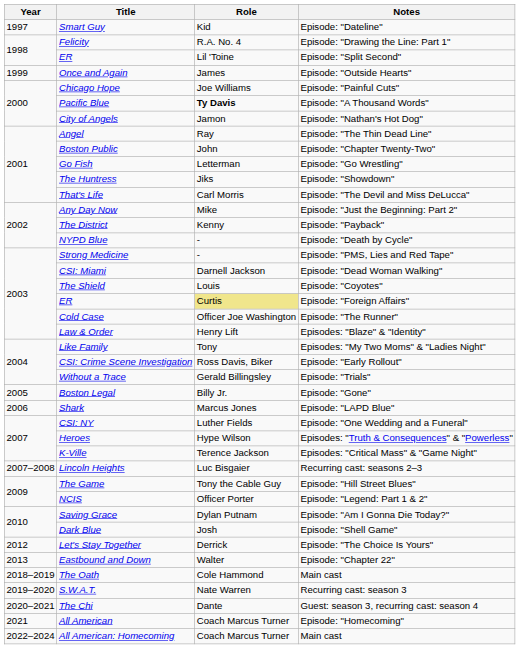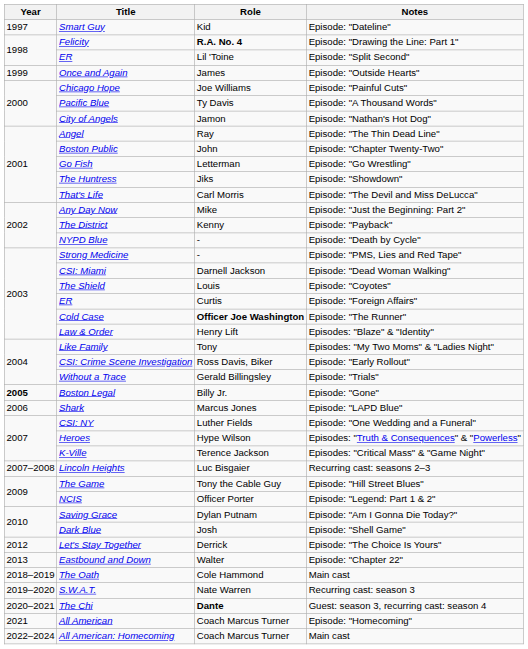(219, 42) normal -> (219, 42) bold
(216, 103) bold -> (215, 103) normal
(209, 301) khaki background -> (209, 301) no background
(246, 316) normal -> (251, 316) bold
(17, 392) normal -> (17, 392) bold
(210, 605) normal -> (210, 605) bold
